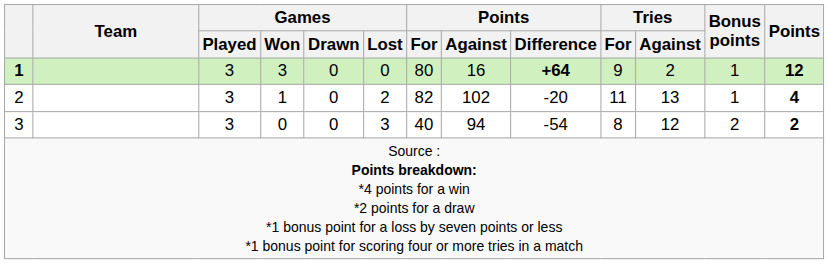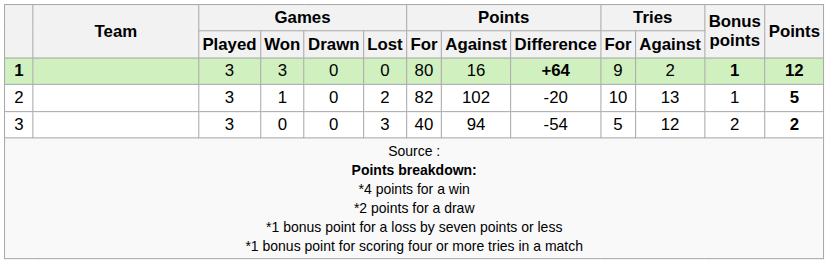(735, 71) normal -> (735, 71) bold
(618, 97) 11 -> (618, 97) 10
(794, 97) 4 -> (794, 97) 5
(618, 124) 8 -> (618, 124) 5
